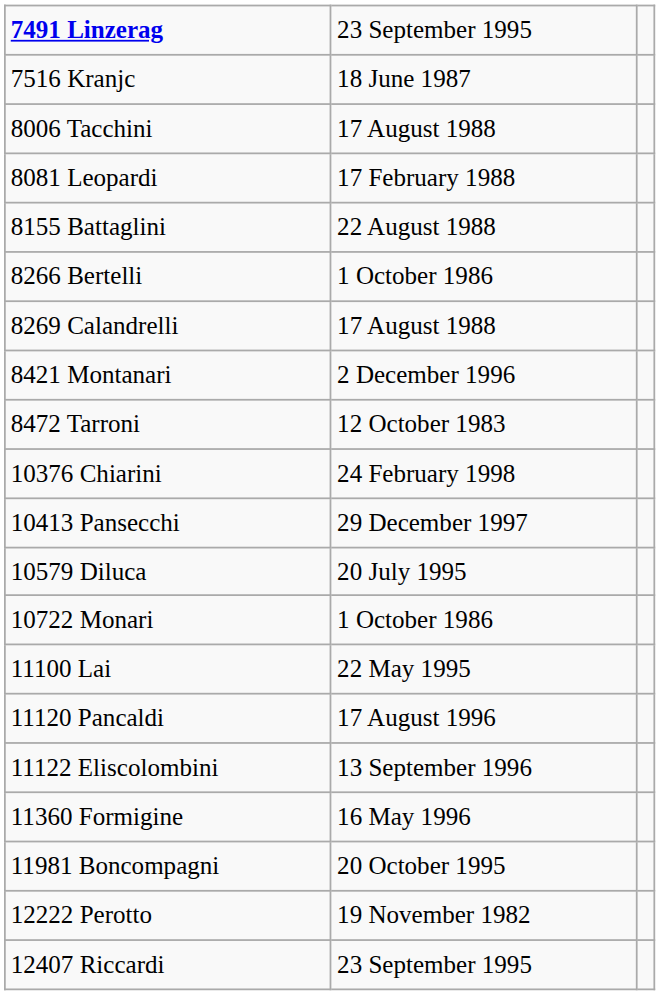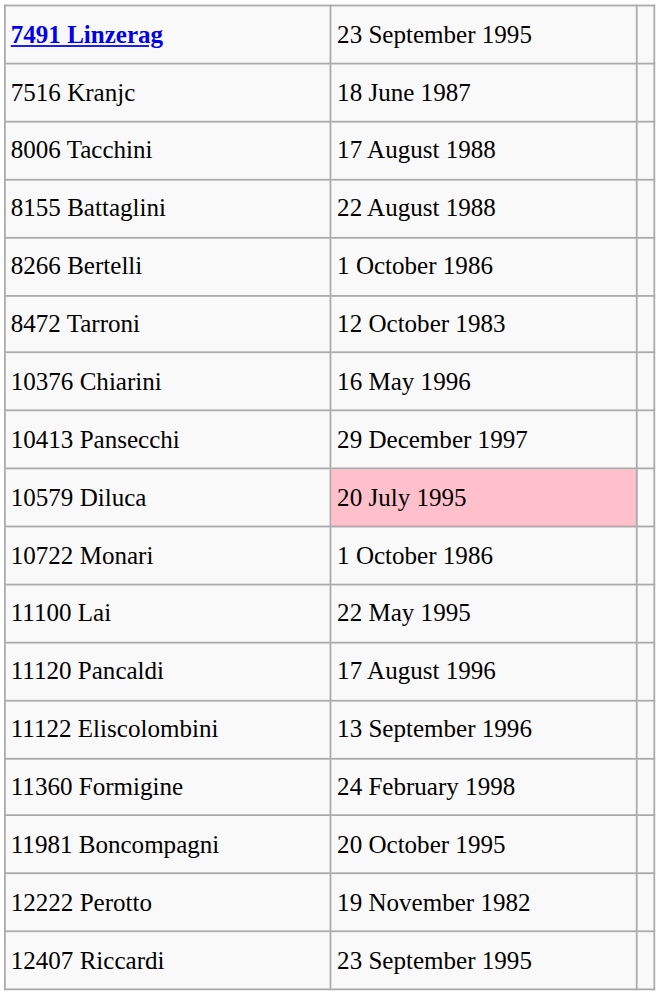- row: (84, 177)
- row: (95, 325)
- row: (91, 374)
(426, 472) 24 February 1998 -> (404, 381) 16 May 1996
(402, 571) no background -> (402, 497) pink background
(404, 816) 16 May 1996 -> (426, 786) 24 February 1998
